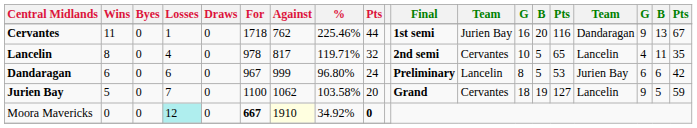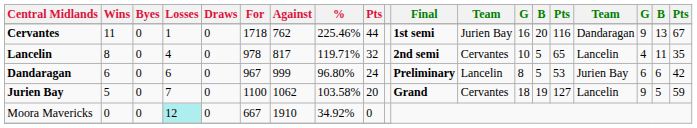(252, 112) bold -> (252, 112) normal
(285, 112) lightyellow background -> (285, 112) no background
(369, 112) bold -> (369, 112) normal
